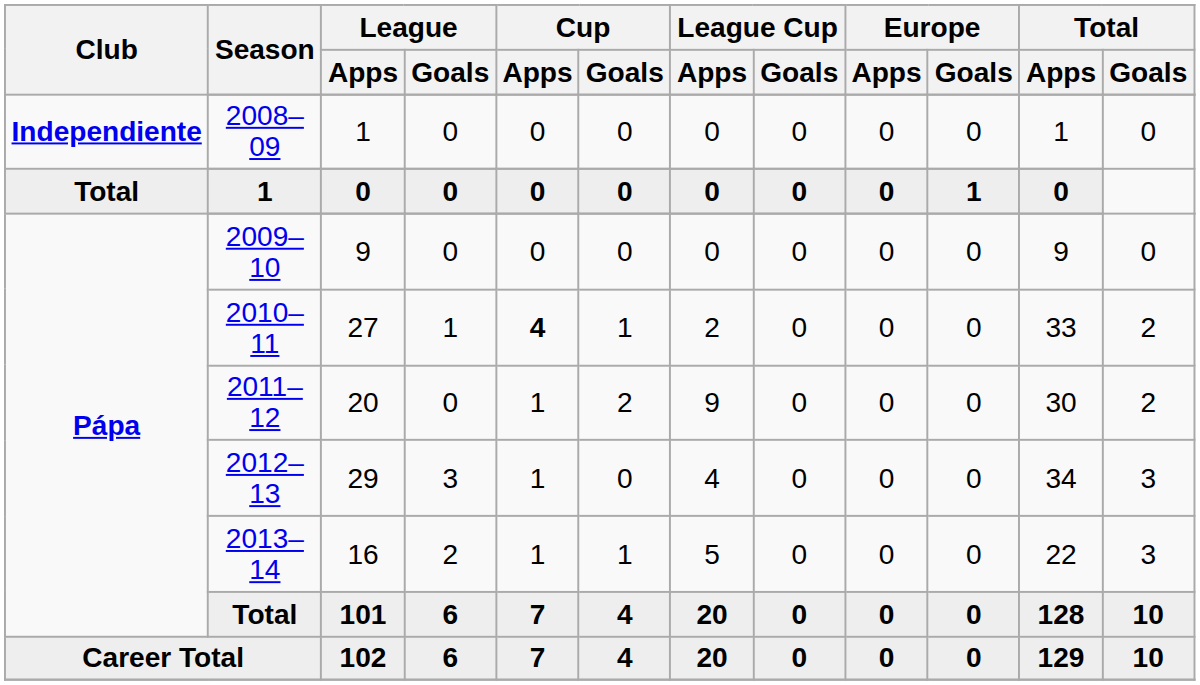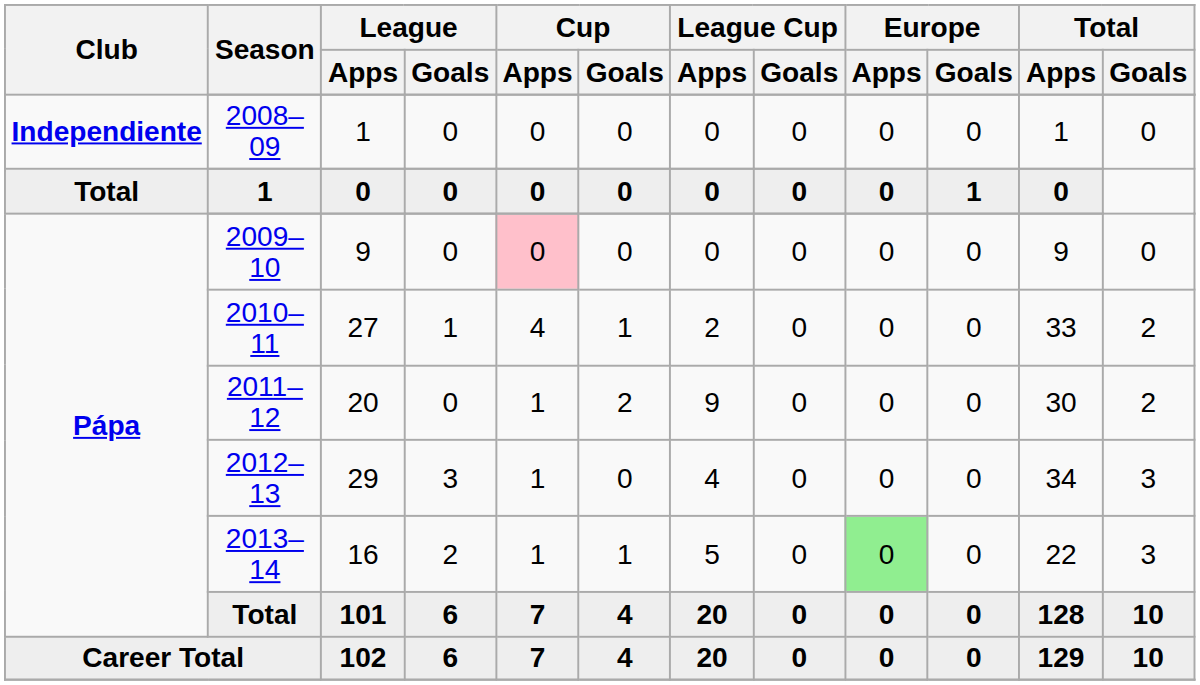(538, 252) no background -> (538, 252) pink background
(538, 327) bold -> (538, 327) normal
(887, 554) no background -> (887, 554) lightgreen background
